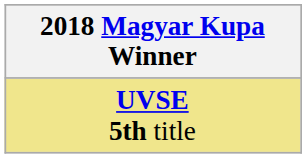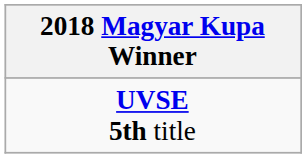(152, 115) khaki background -> (152, 115) no background
